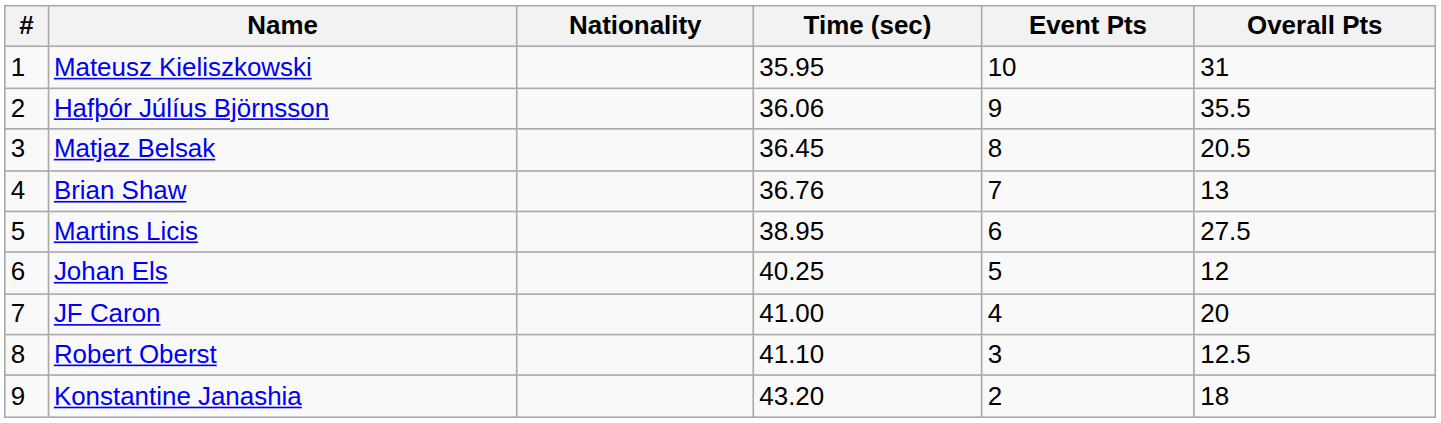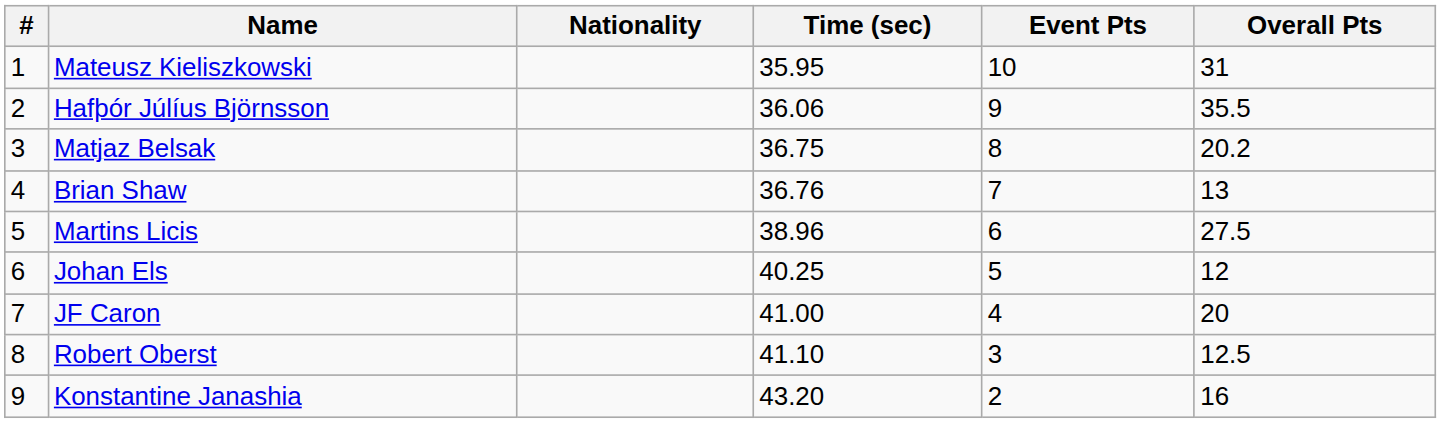(792, 149) 36.45 -> (792, 149) 36.75
(1225, 149) 20.5 -> (1225, 149) 20.2
(792, 231) 38.95 -> (792, 231) 38.96
(1215, 395) 18 -> (1215, 395) 16
